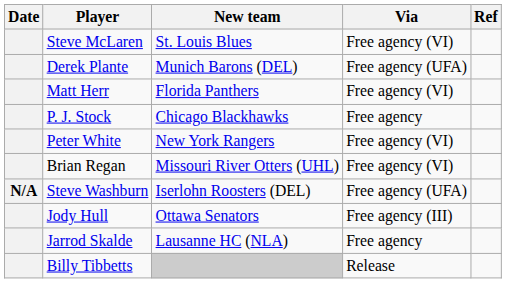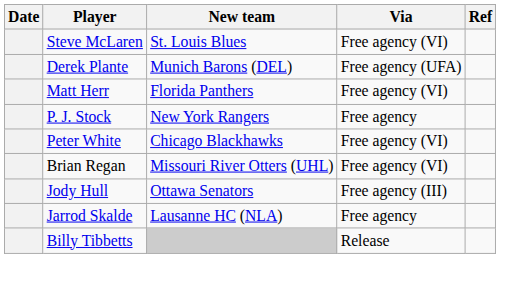(222, 116) Chicago Blackhawks -> (210, 116) New York Rangers
(215, 141) New York Rangers -> (217, 141) Chicago Blackhawks
- row: (98, 191)
